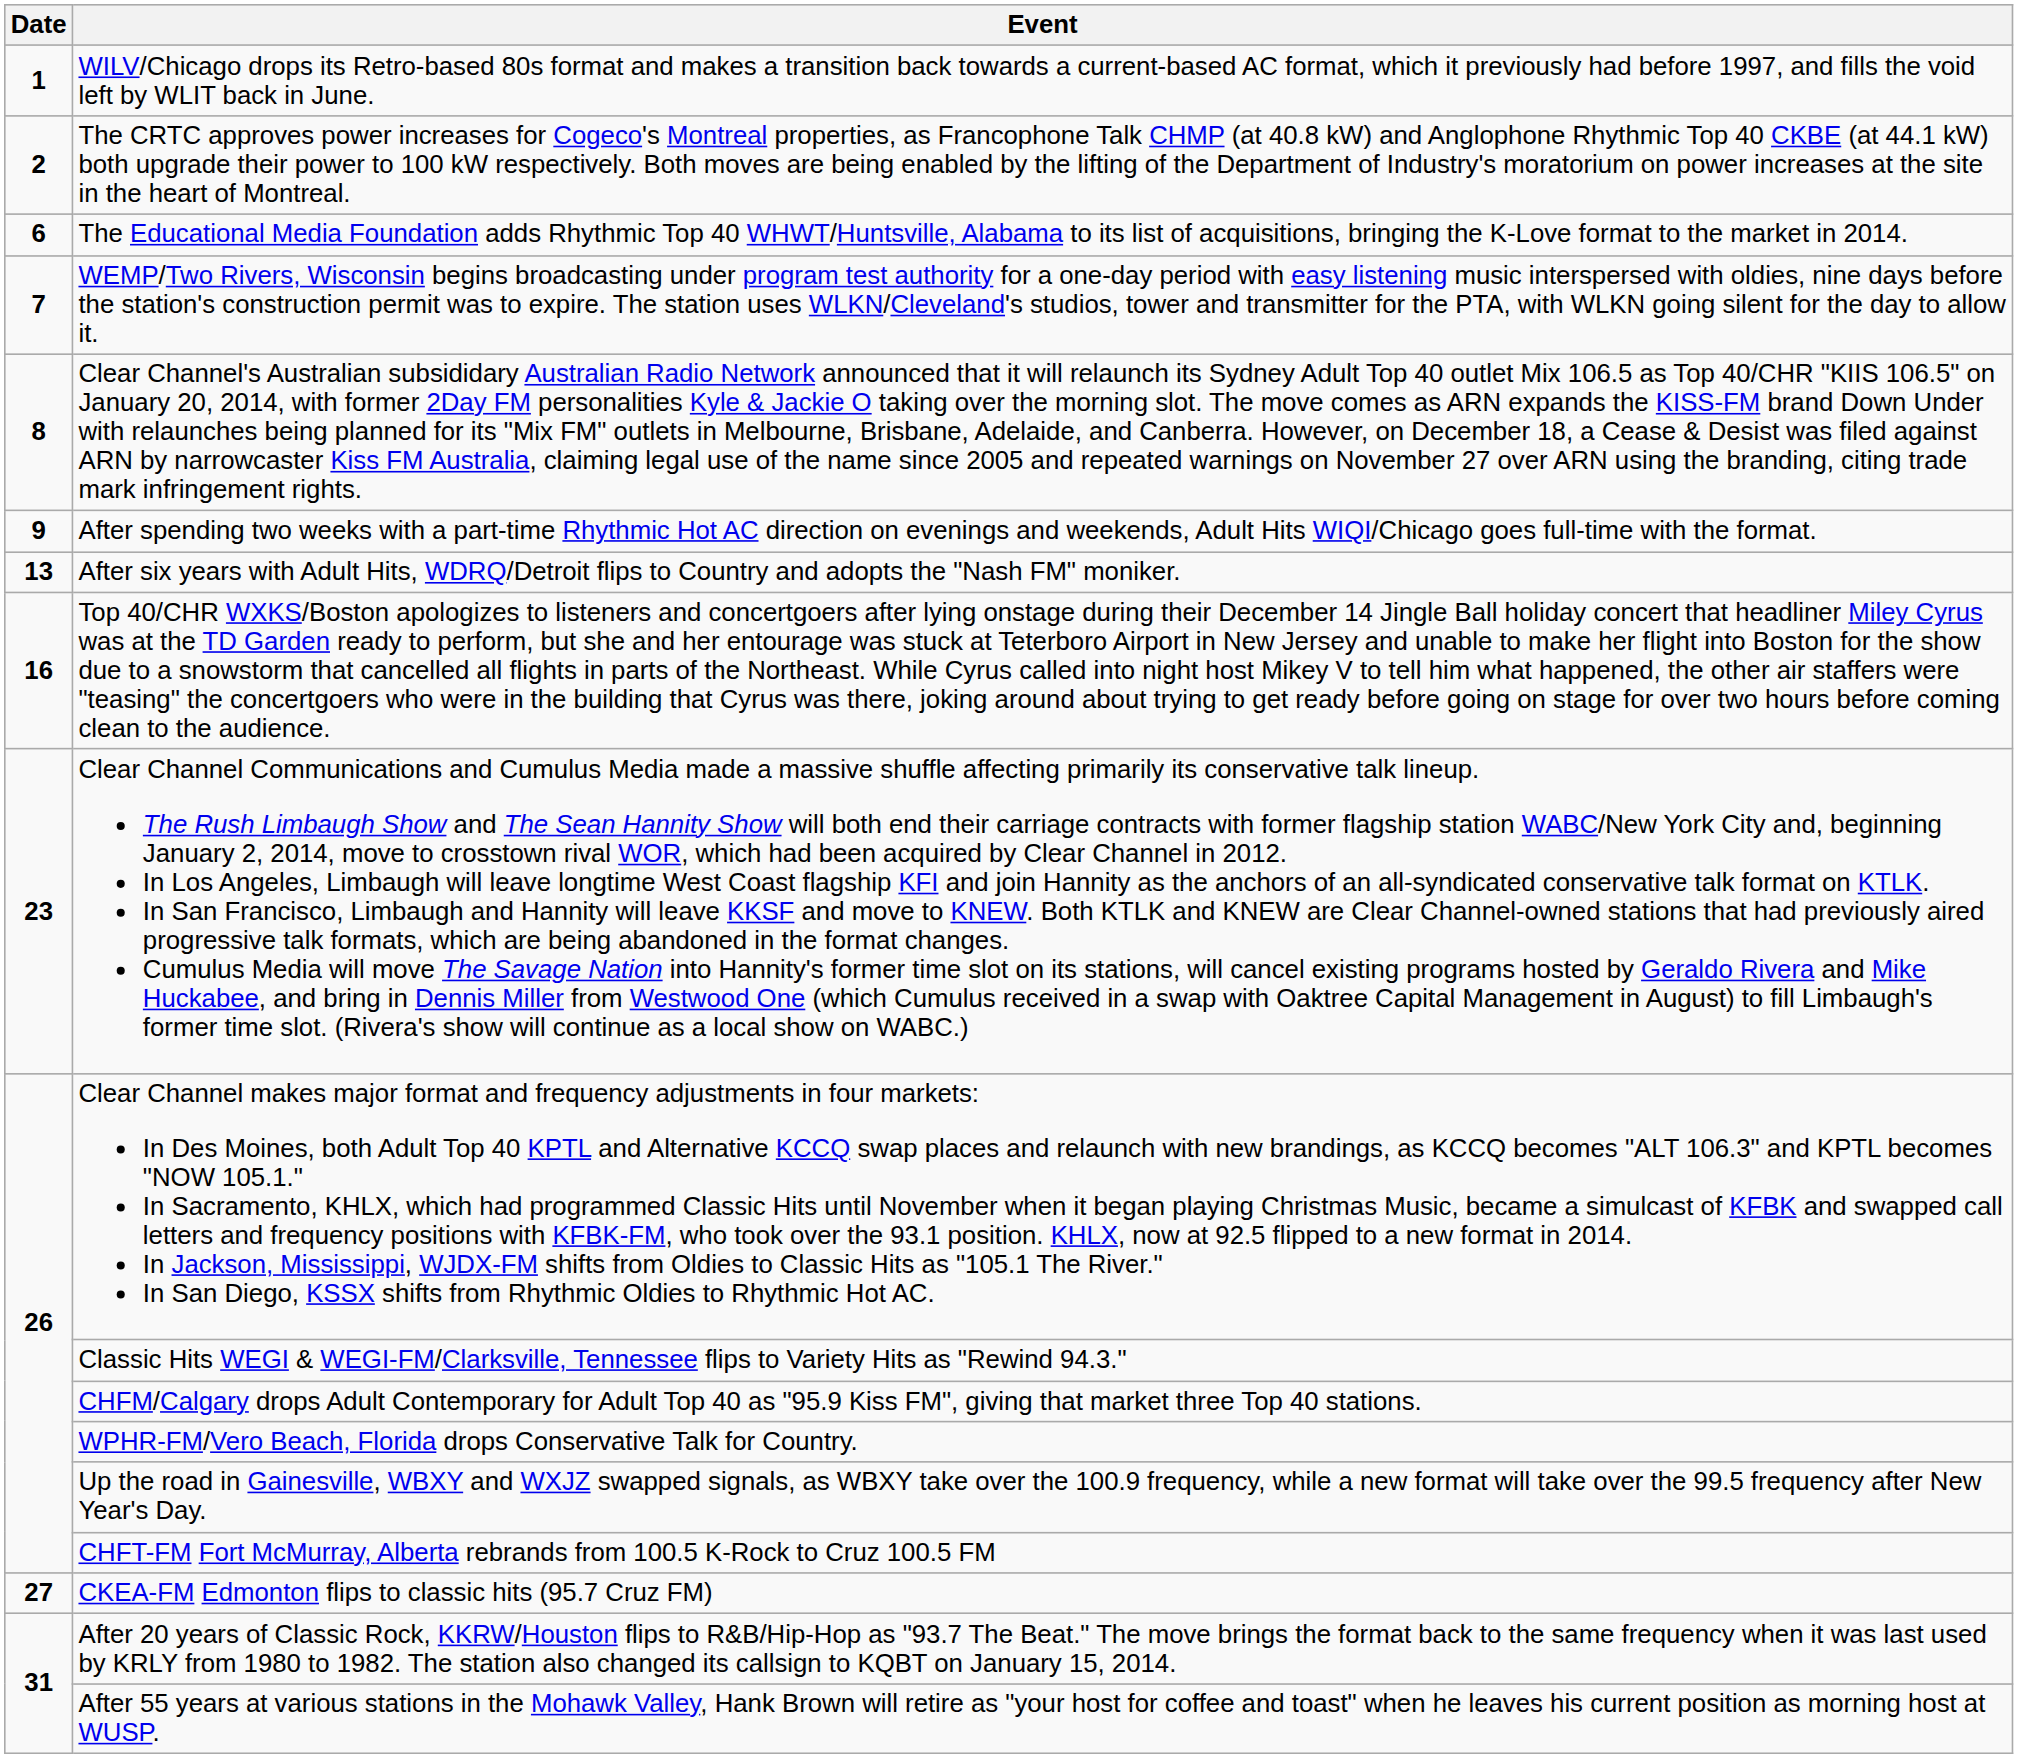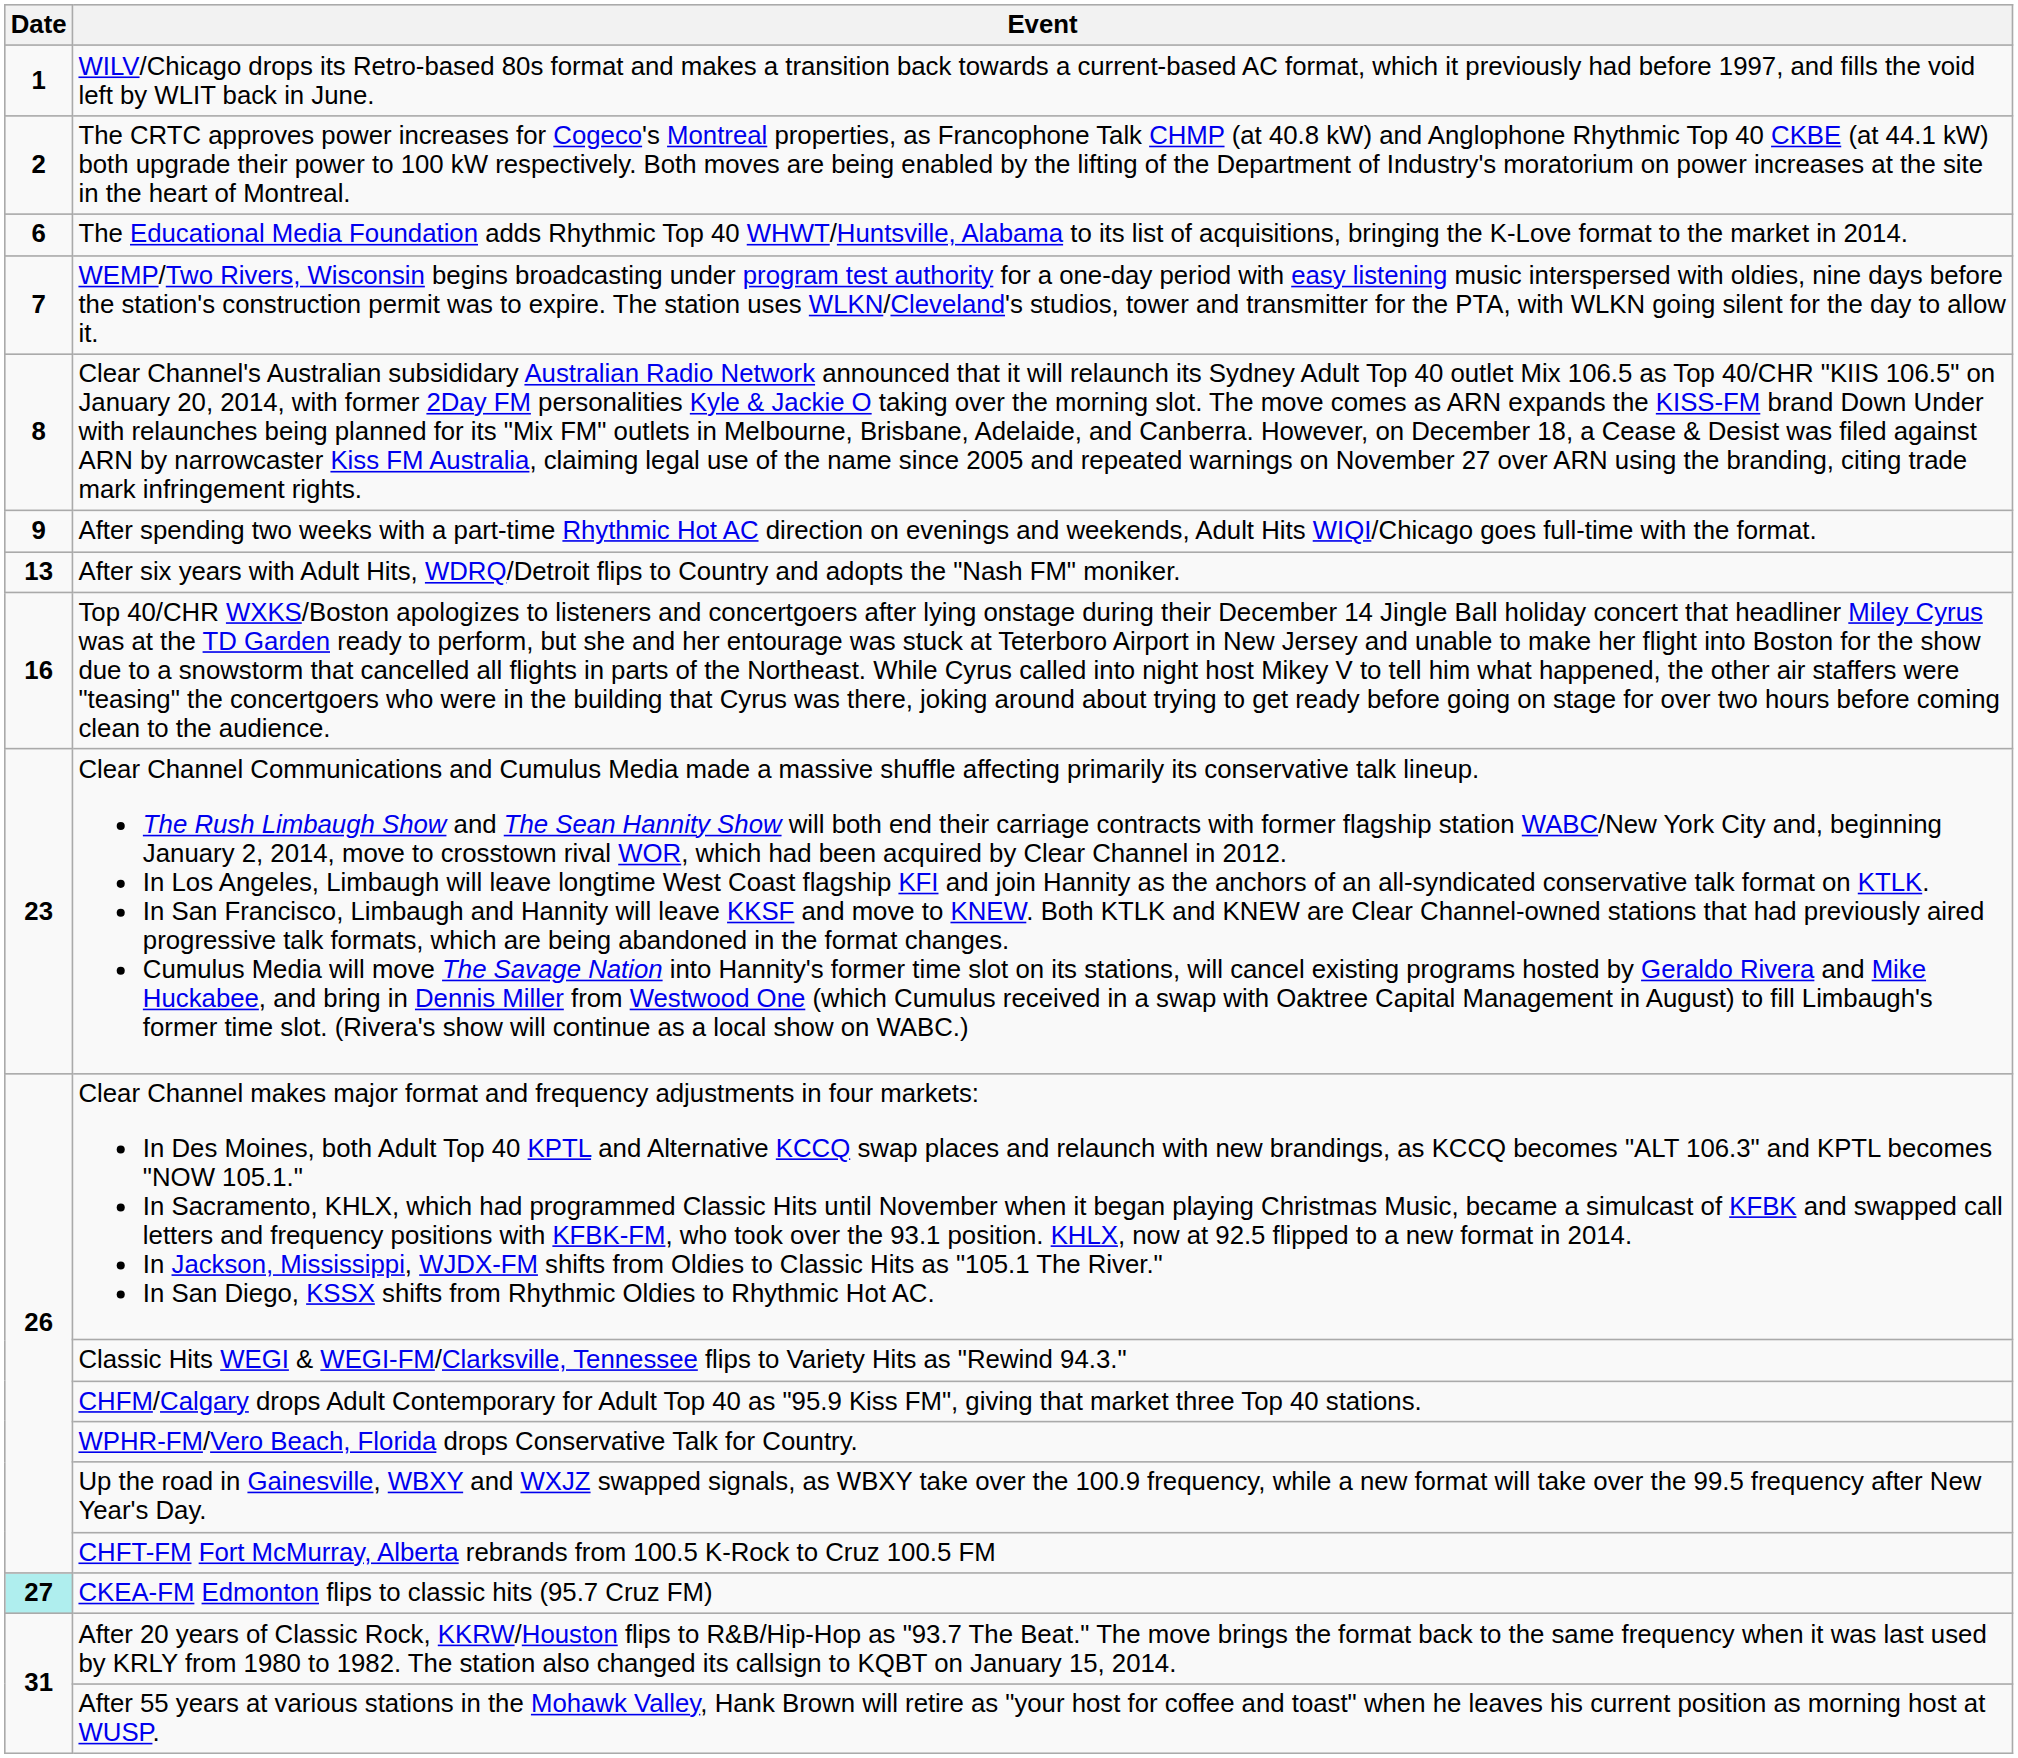(39, 1593) no background -> (39, 1593) paleturquoise background
